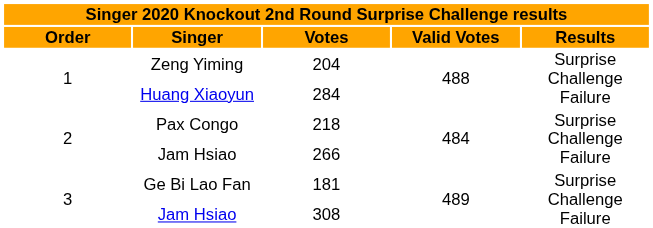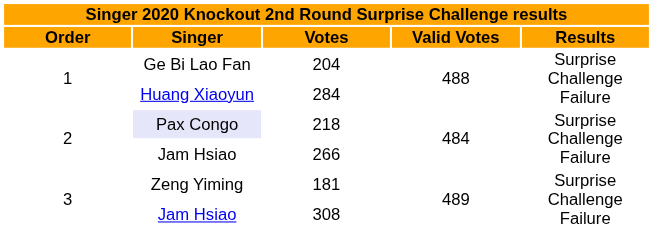(197, 63) Zeng Yiming -> (197, 63) Ge Bi Lao Fan
(197, 124) no background -> (197, 124) lavender background
(197, 184) Ge Bi Lao Fan -> (197, 184) Zeng Yiming
